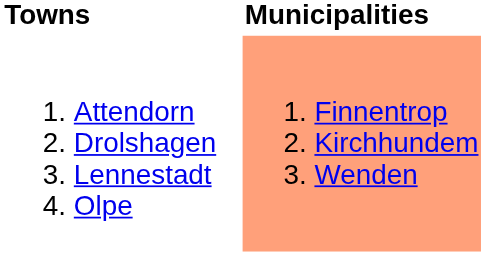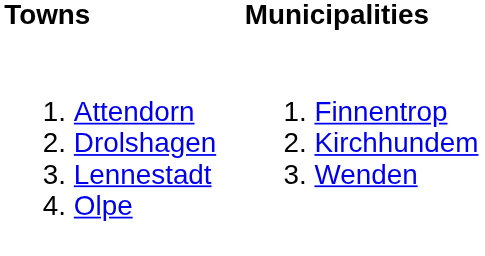(362, 144) lightsalmon background -> (362, 144) no background
